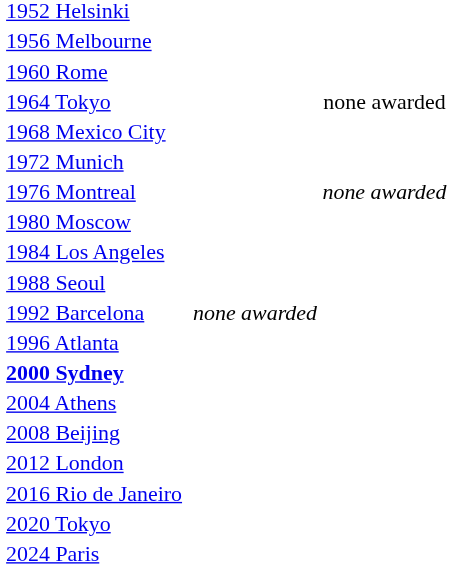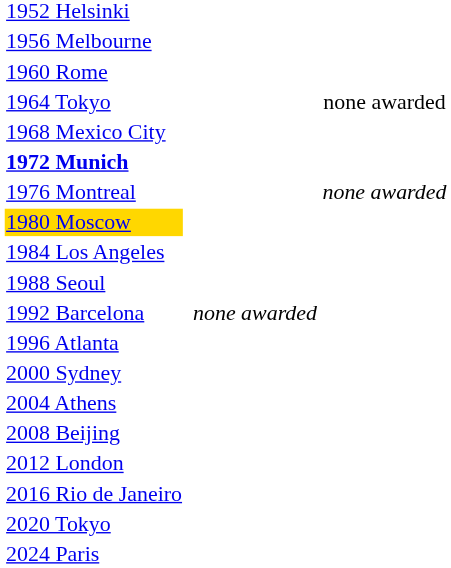(65, 161) normal -> (67, 161) bold
(69, 222) no background -> (69, 222) gold background
(65, 372) bold -> (64, 372) normal
